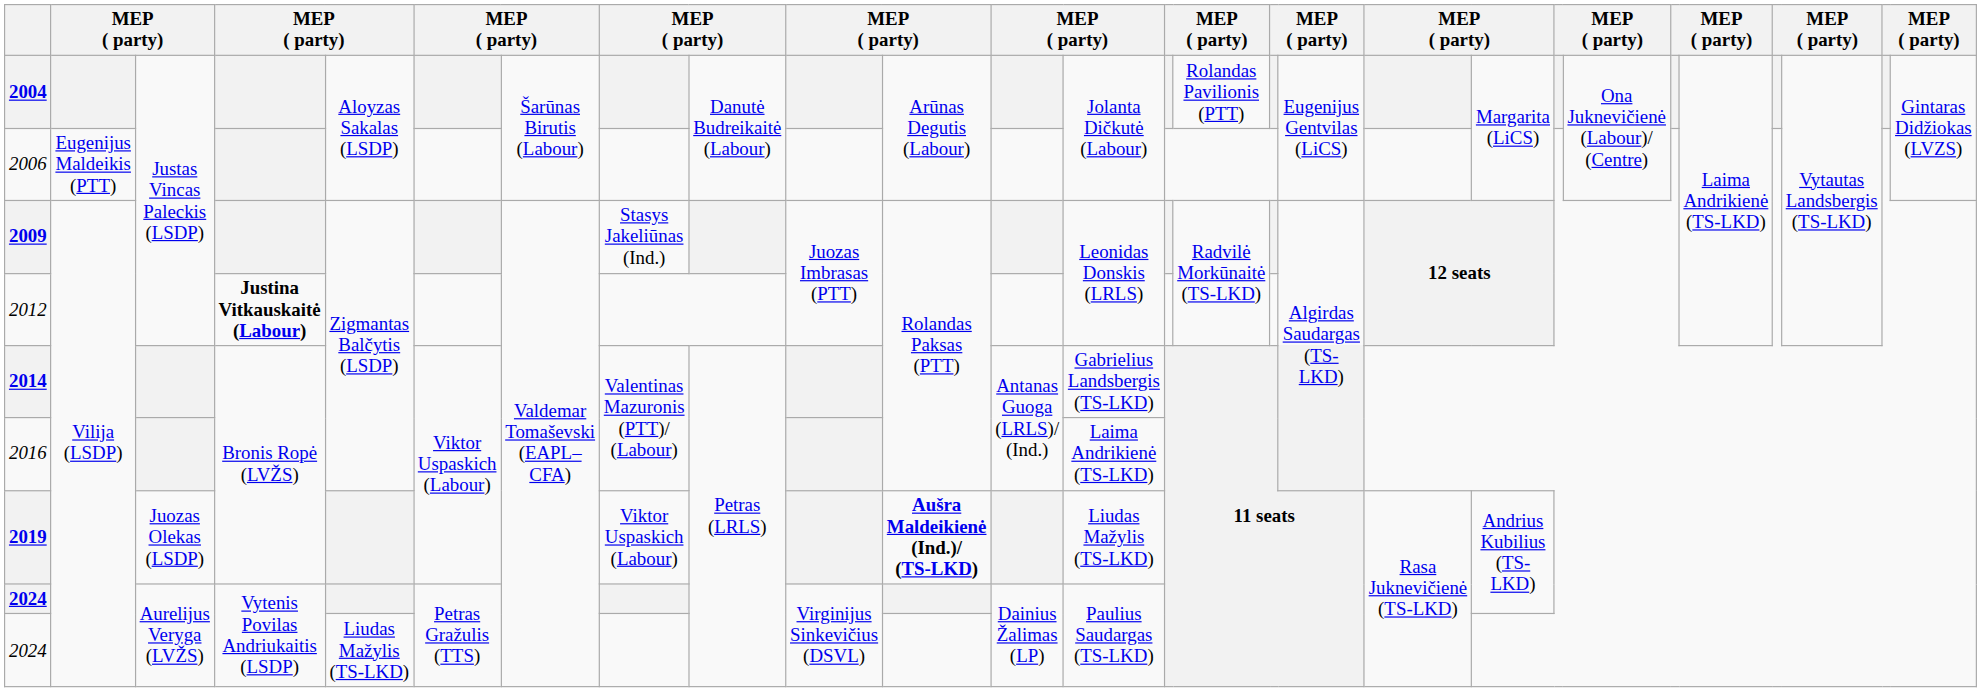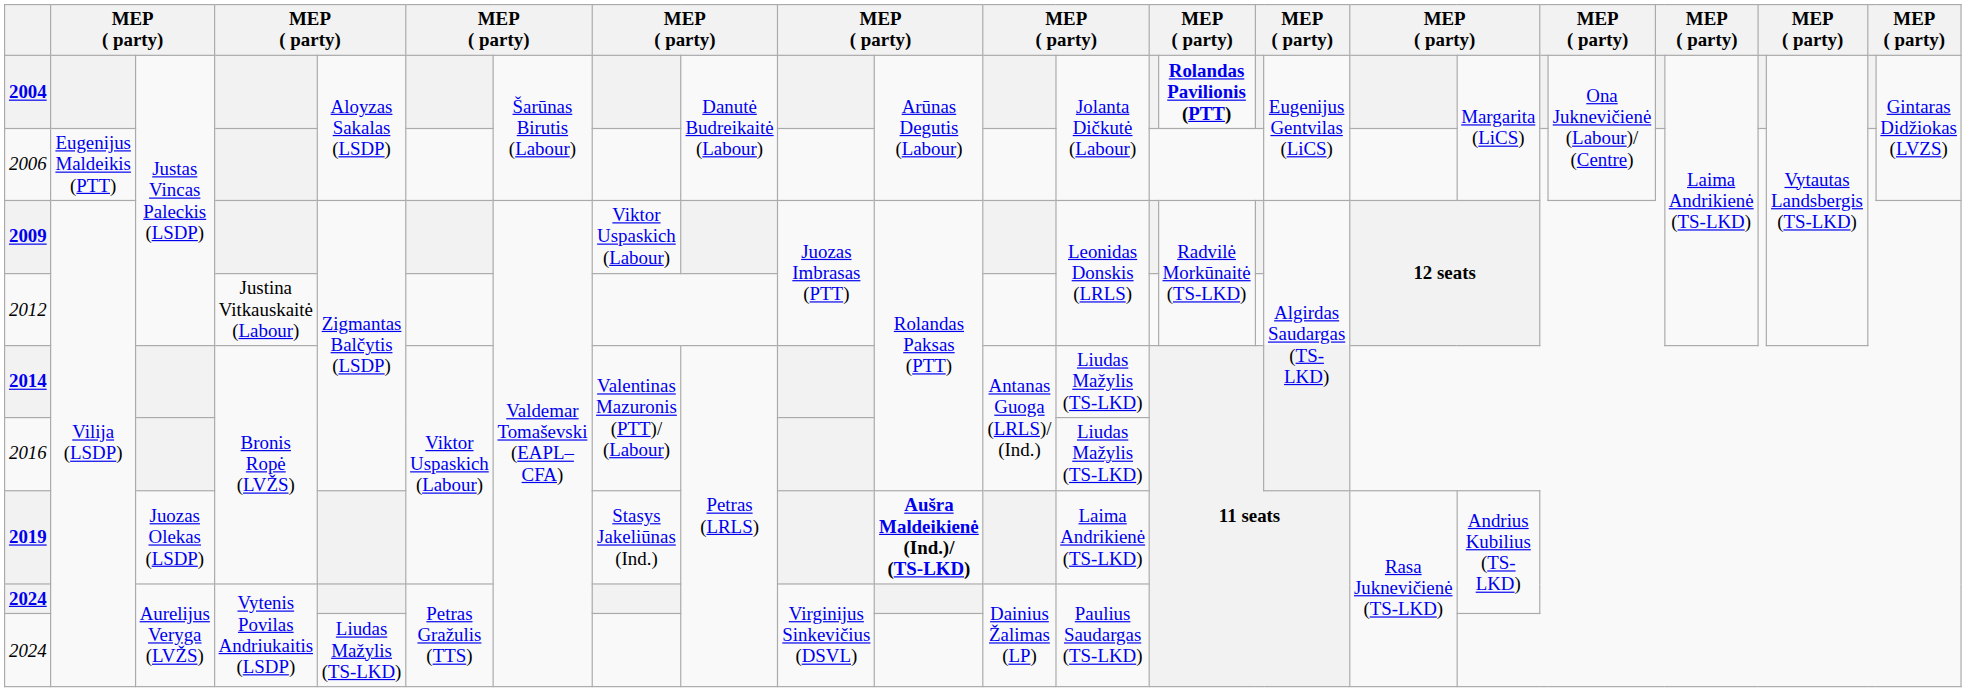(1221, 91) normal -> (1207, 91) bold
(644, 236) Stasys Jakeliūnas (Ind.) -> (636, 236) Viktor Uspaskich (Labour)
(270, 309) bold -> (266, 309) normal
(1114, 381) Gabrielius Landsbergis (TS-LKD) -> (1103, 381) Liudas Mažylis (TS-LKD)
(1114, 454) Laima Andrikienė (TS-LKD) -> (1103, 454) Liudas Mažylis (TS-LKD)
(644, 537) Viktor Uspaskich (Labour) -> (636, 537) Stasys Jakeliūnas (Ind.)
(1114, 537) Liudas Mažylis (TS-LKD) -> (1103, 537) Laima Andrikienė (TS-LKD)
